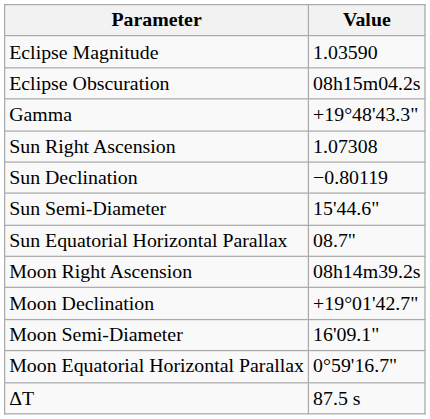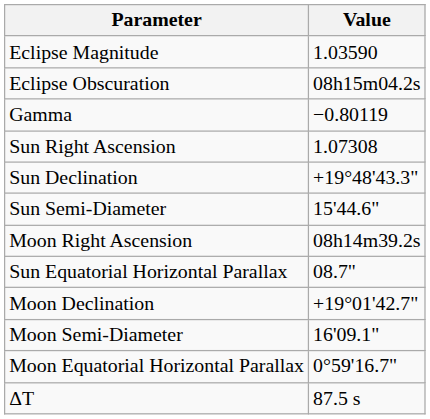(366, 114) +19°48'43.3" -> (351, 114) −0.80119
(351, 177) −0.80119 -> (366, 177) +19°48'43.3"
rows swapped: (148, 240) <-> (101, 271)
